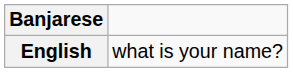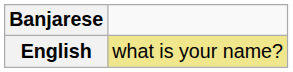(198, 51) no background -> (198, 51) khaki background
